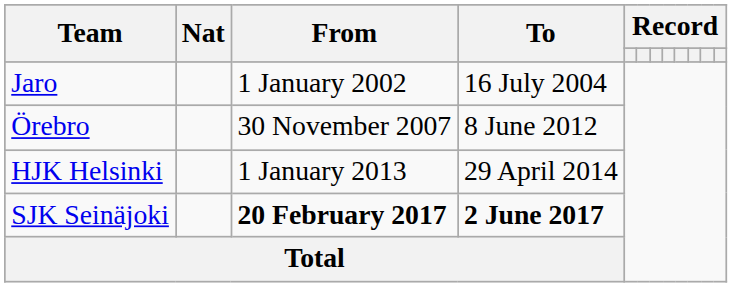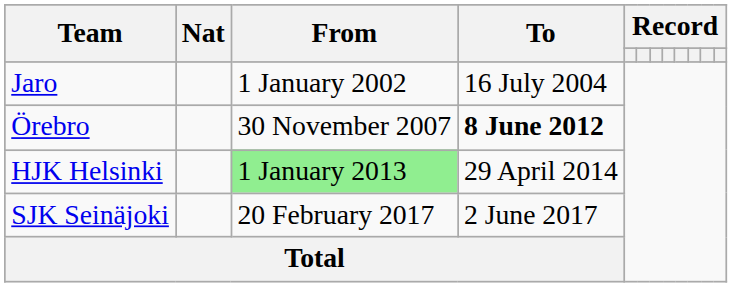(531, 127) normal -> (534, 127) bold
(322, 170) no background -> (322, 170) lightgreen background
(342, 214) bold -> (336, 214) normal
(534, 214) bold -> (531, 214) normal
